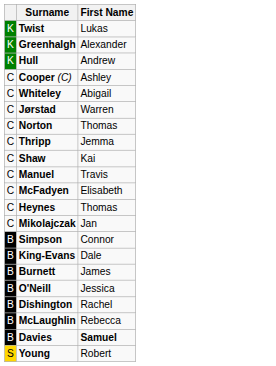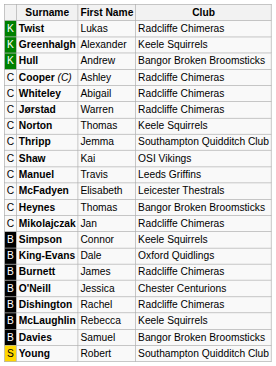+ column: (204, 12)
(99, 337) bold -> (98, 337) normal
